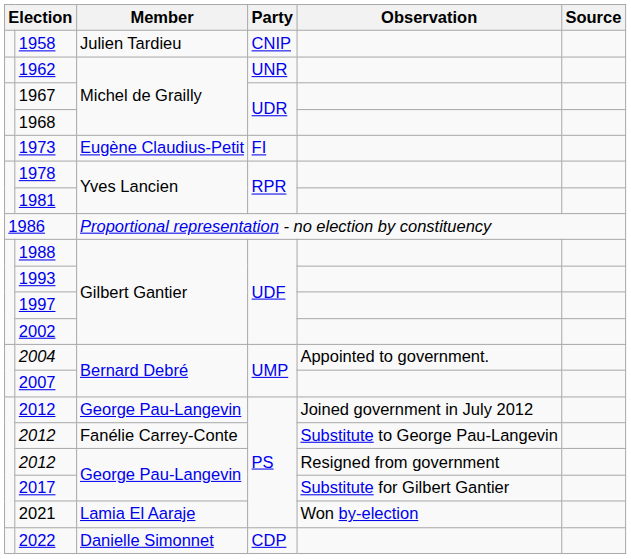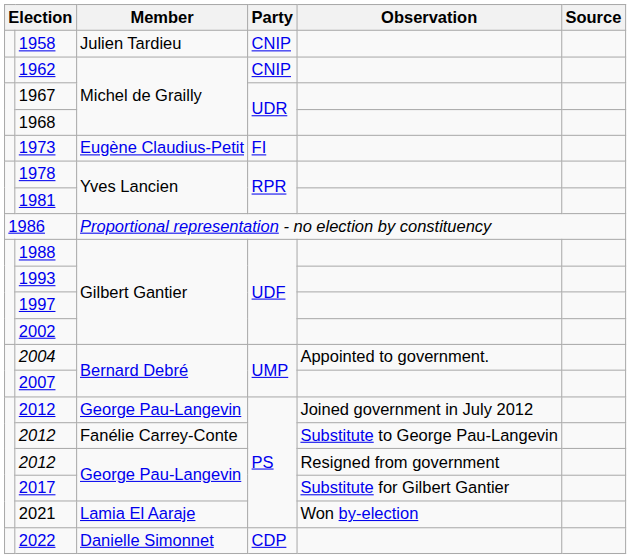(269, 69) UNR -> (271, 69) CNIP
